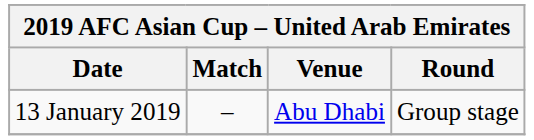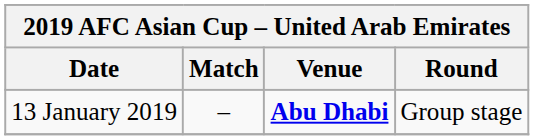(330, 111) normal -> (330, 111) bold
